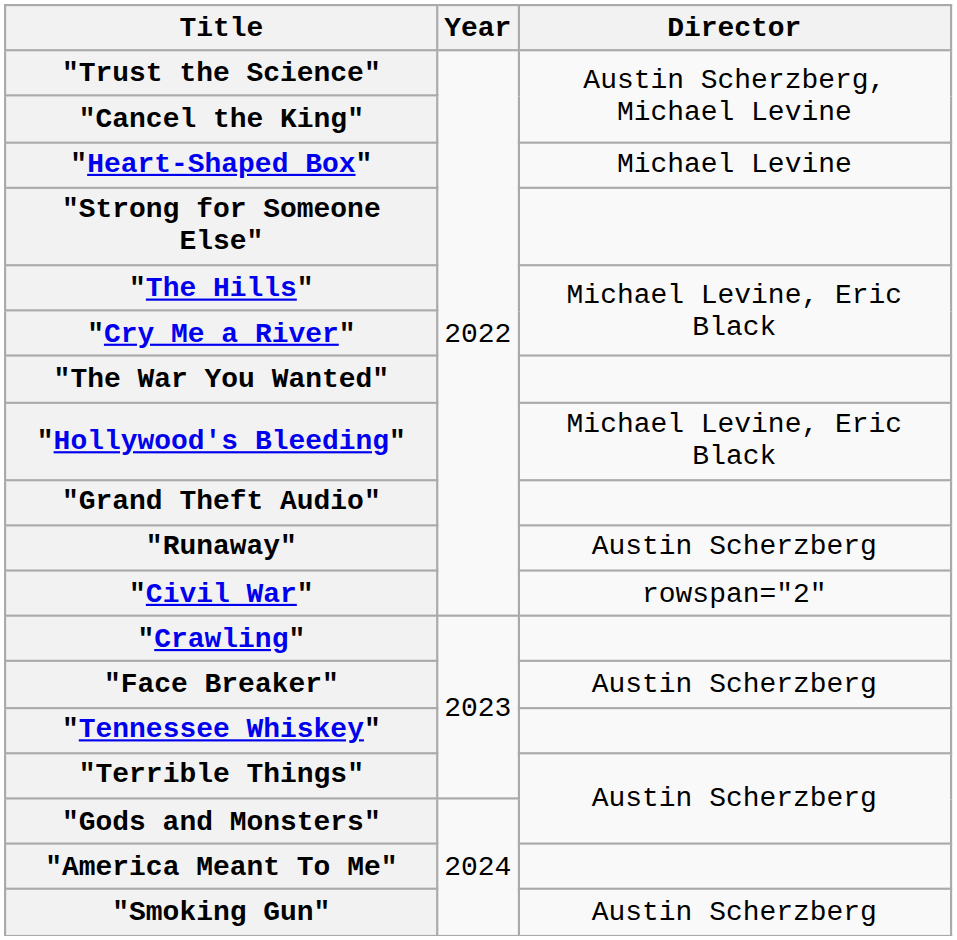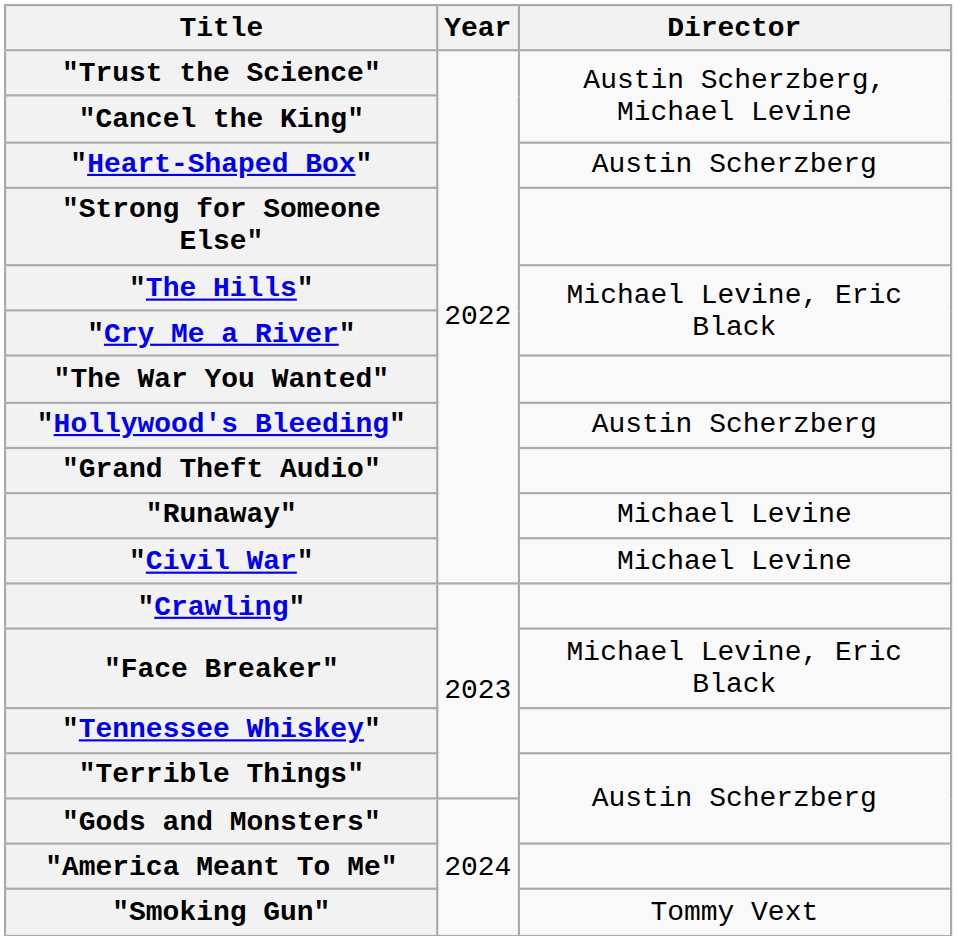(734, 165) Michael Levine -> (734, 165) Austin Scherzberg
(734, 441) Michael Levine, Eric Black -> (734, 425) Austin Scherzberg
(734, 548) Austin Scherzberg -> (734, 516) Michael Levine
(734, 593) rowspan="2" -> (734, 561) Michael Levine
(734, 685) Austin Scherzberg -> (734, 668) Michael Levine, Eric Black
(734, 912) Austin Scherzberg -> (734, 912) Tommy Vext
